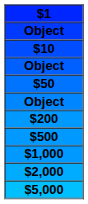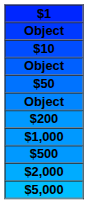(44, 136) $500 -> (44, 136) $1,000
(44, 154) $1,000 -> (44, 154) $500
